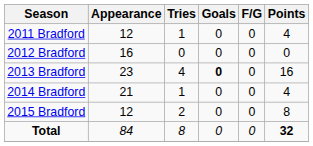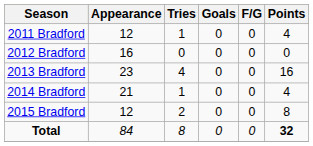(219, 72) bold -> (219, 72) normal
